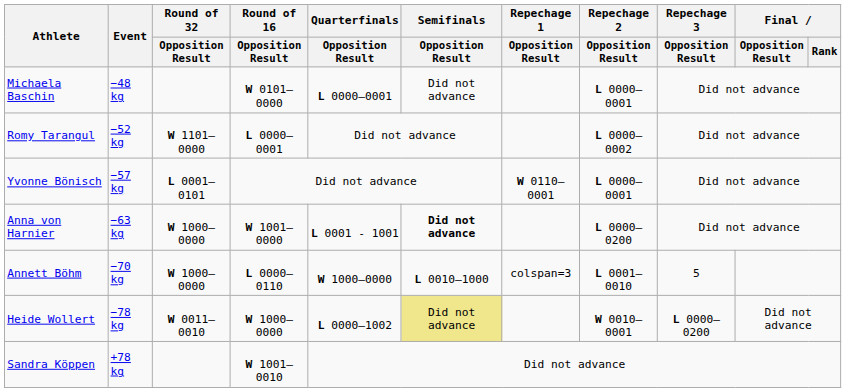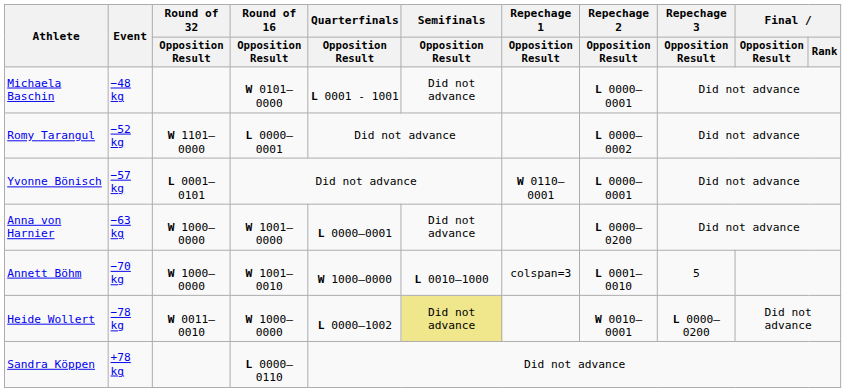(355, 96) L 0000–0001 -> (355, 96) L 0001 - 1001
(355, 234) L 0001 - 1001 -> (355, 234) L 0000–0001
(452, 227) bold -> (452, 227) normal
(269, 279) L 0000–0110 -> (269, 279) W 1001–0010
(269, 371) W 1001–0010 -> (269, 371) L 0000–0110
